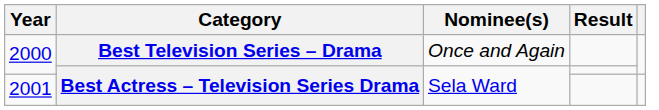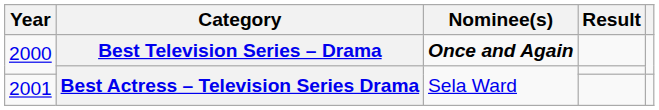(497, 50) normal -> (501, 50) bold
